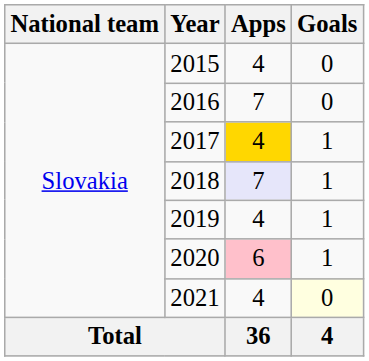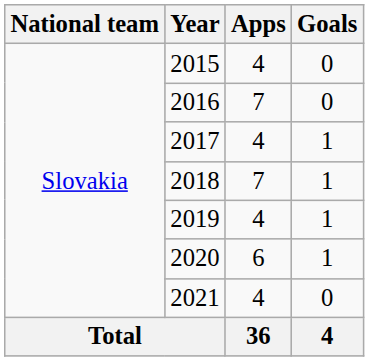(258, 141) gold background -> (258, 141) no background
(258, 180) lavender background -> (258, 180) no background
(258, 258) pink background -> (258, 258) no background
(327, 297) lightyellow background -> (327, 297) no background
